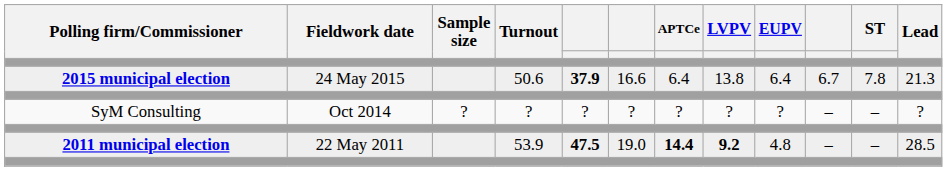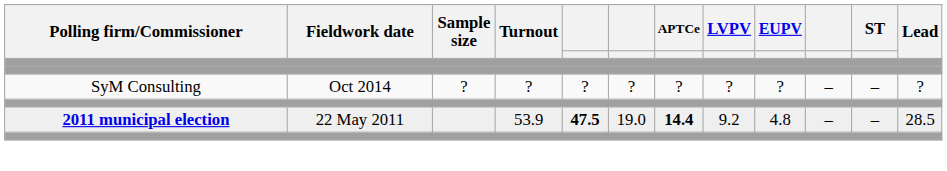- row: (146, 79)
(729, 145) bold -> (729, 120) normal
